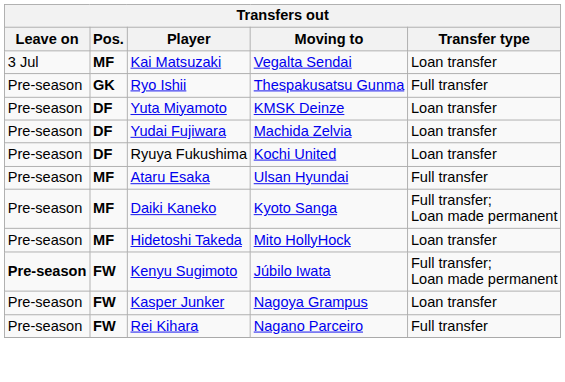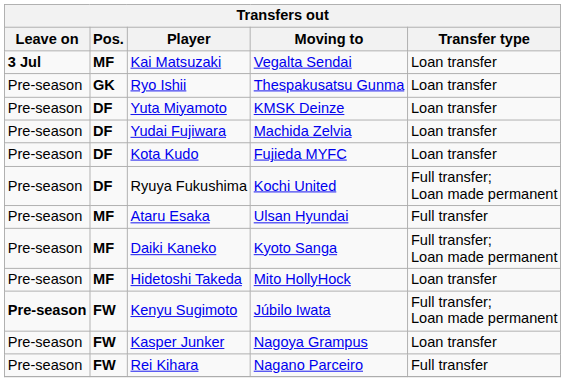(23, 62) normal -> (24, 62) bold
(449, 85) Full transfer -> (454, 85) Loan transfer
+ row: (164, 154)
(454, 154) Loan transfer -> (484, 185) Full transfer; Loan made permanent
